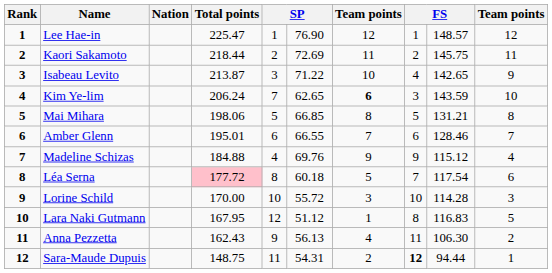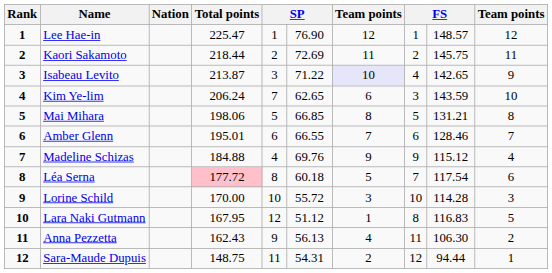(368, 75) no background -> (368, 75) lavender background
(368, 95) bold -> (368, 95) normal
(416, 258) bold -> (416, 258) normal
